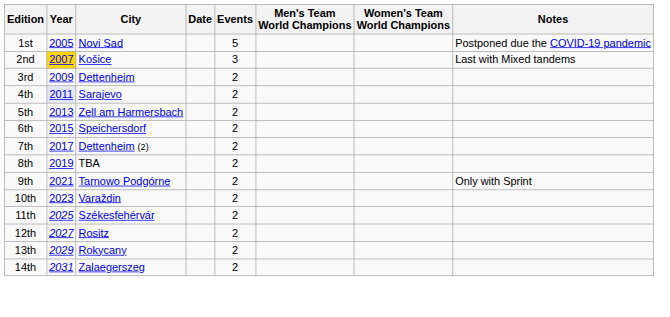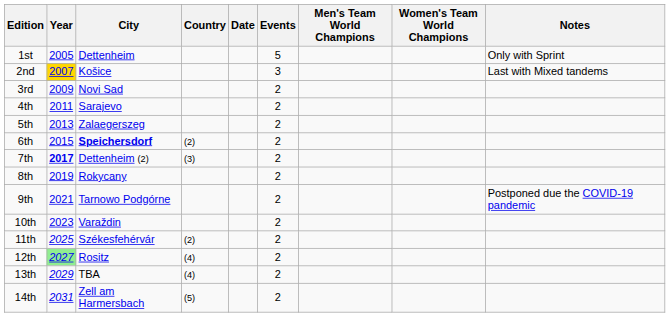+ column: (205, 26)
(101, 43) Novi Sad -> (107, 55) Dettenheim
(553, 43) Postponed due the COVID-19 pandemic -> (526, 55) Only with Sprint
(107, 77) Dettenheim -> (101, 90) Novi Sad
(61, 95) lavender background -> (61, 107) no background
(131, 112) Zell am Harmersbach -> (112, 124) Zalaegerszeg
(112, 129) normal -> (115, 141) bold
(61, 147) normal -> (61, 159) bold
(89, 164) TBA -> (103, 176) Rokycany
(493, 181) Only with Sprint -> (560, 199) Postponed due the COVID-19 pandemic
(61, 233) no background -> (61, 257) lightgreen background
(103, 250) Rokycany -> (89, 275) TBA
(112, 268) Zalaegerszeg -> (111, 298) Zell am Harmersbach
